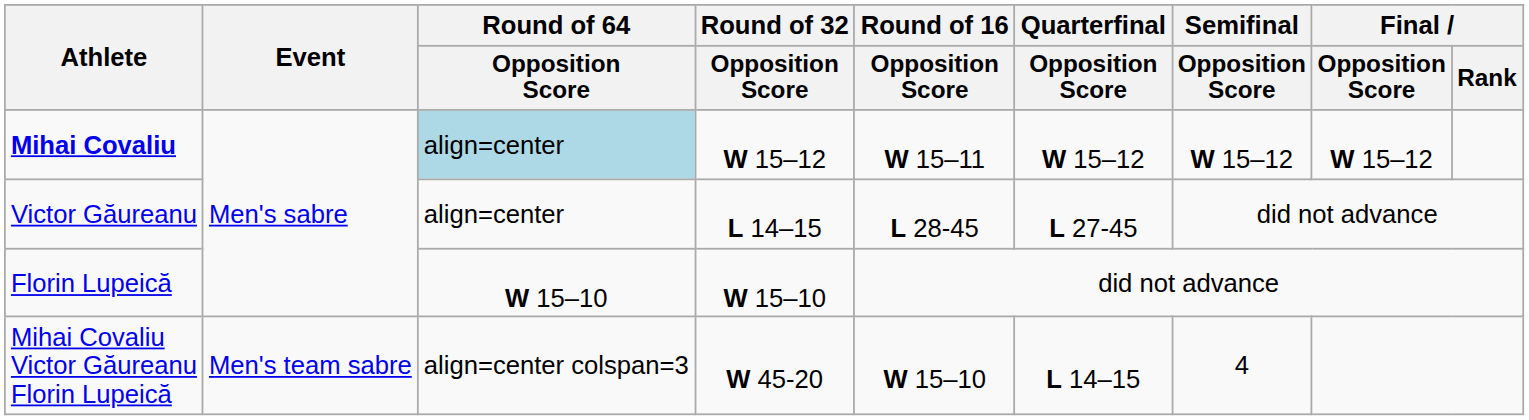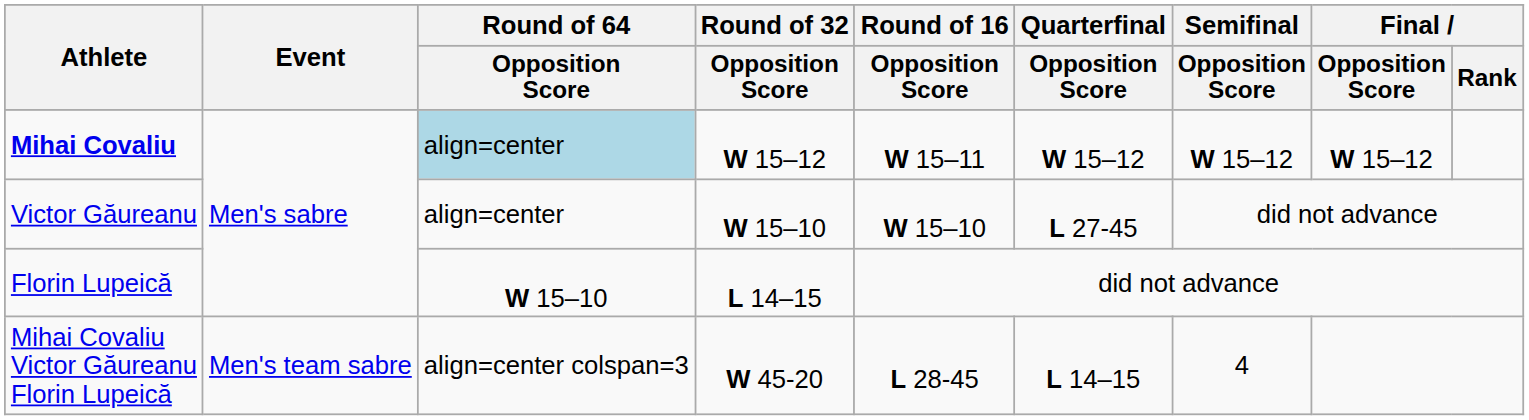(775, 228) L 14–15 -> (775, 228) W 15–10
(935, 228) L 28-45 -> (935, 228) W 15–10
(775, 297) W 15–10 -> (775, 297) L 14–15
(935, 381) W 15–10 -> (935, 381) L 28-45
